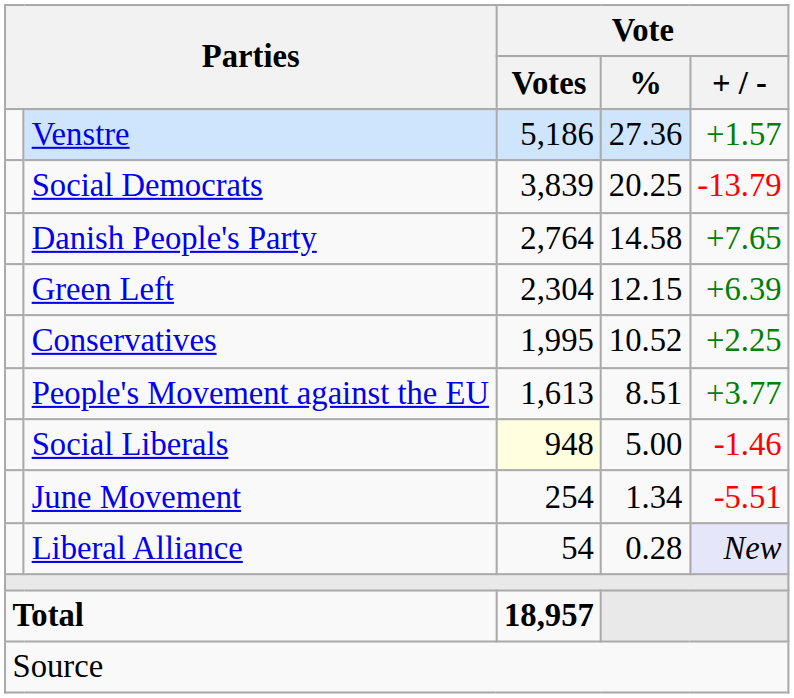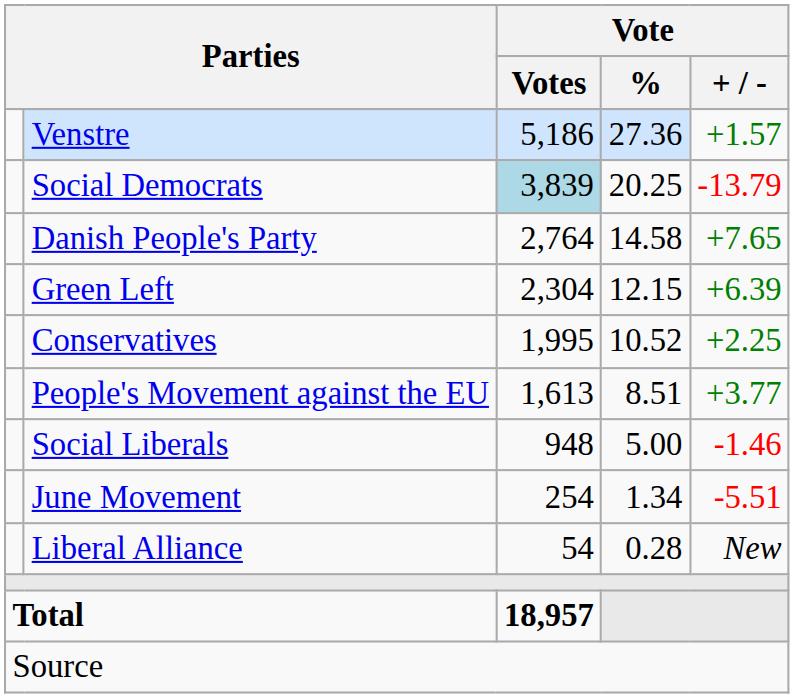(557, 185) no background -> (557, 185) lightblue background
(569, 444) lightyellow background -> (569, 444) no background
(753, 548) lavender background -> (753, 548) no background
